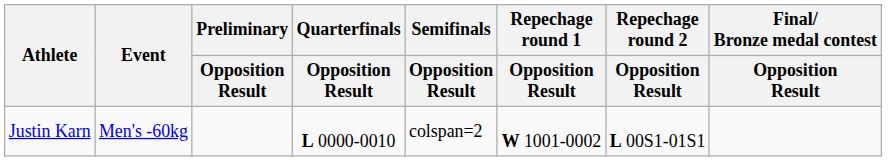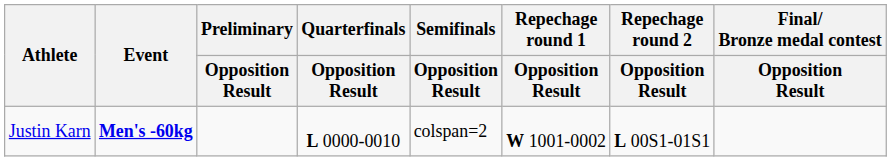(143, 131) normal -> (146, 131) bold
